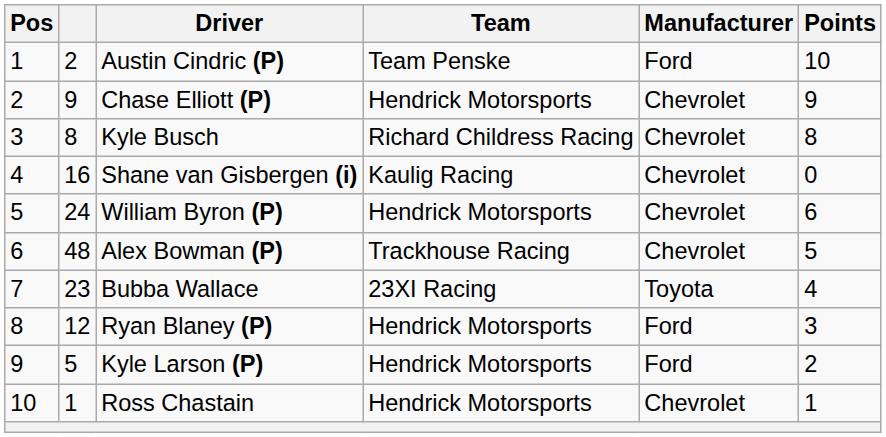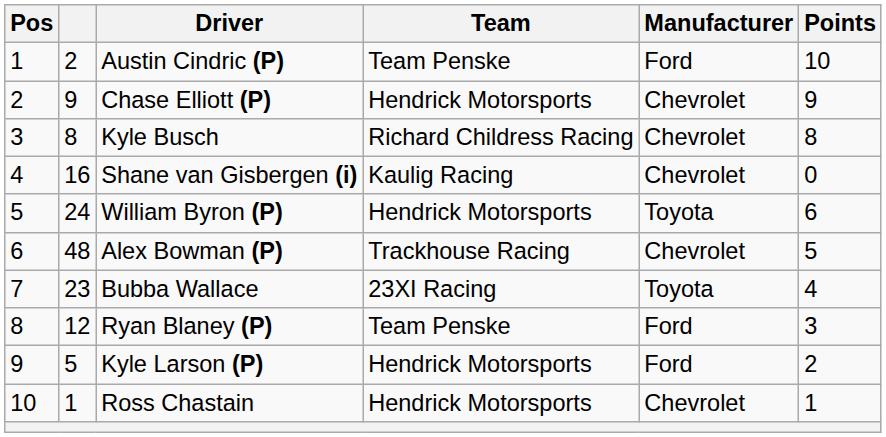(695, 212) Chevrolet -> (679, 212) Toyota
(480, 326) Hendrick Motorsports -> (439, 326) Team Penske
